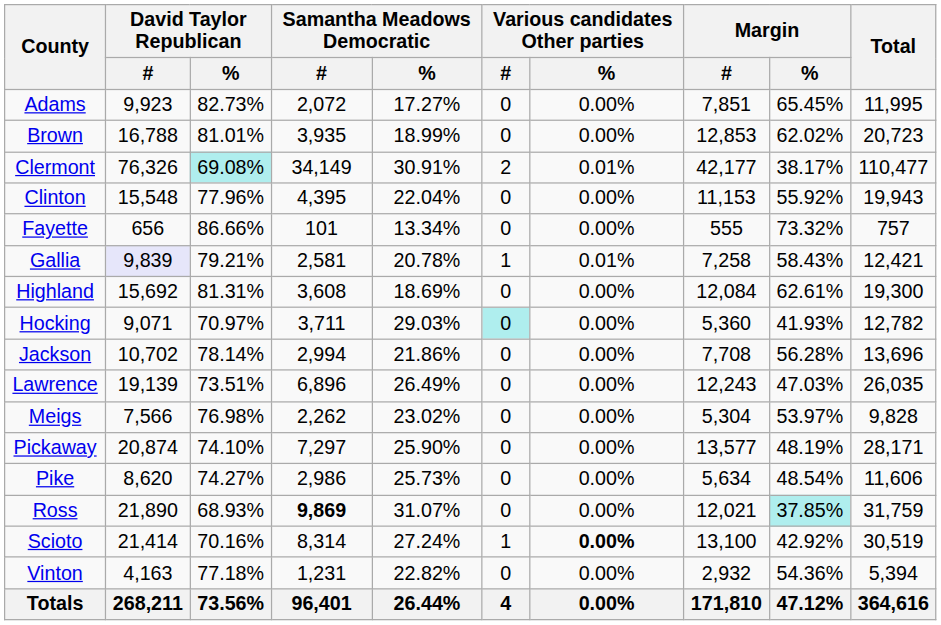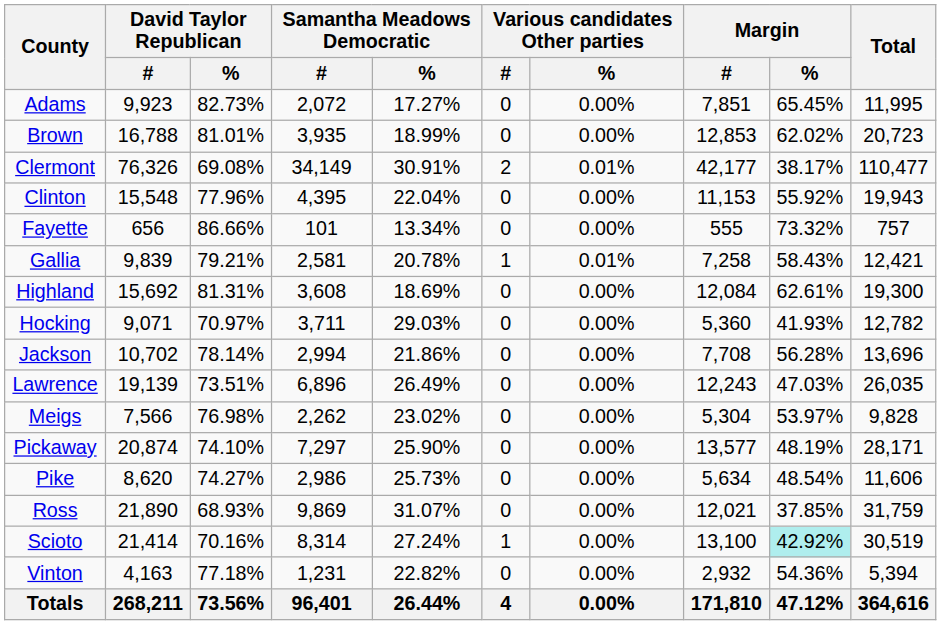(231, 167) paleturquoise background -> (231, 167) no background
(148, 260) lavender background -> (148, 260) no background
(506, 323) paleturquoise background -> (506, 323) no background
(322, 510) bold -> (322, 510) normal
(810, 510) paleturquoise background -> (810, 510) no background
(607, 541) bold -> (607, 541) normal
(810, 541) no background -> (810, 541) paleturquoise background
